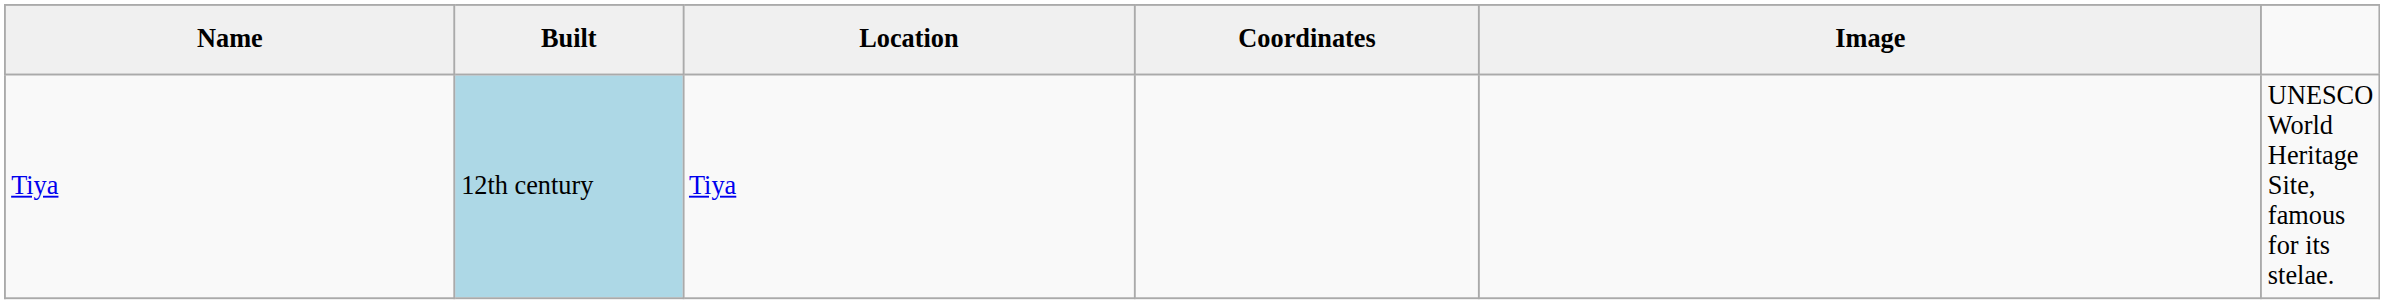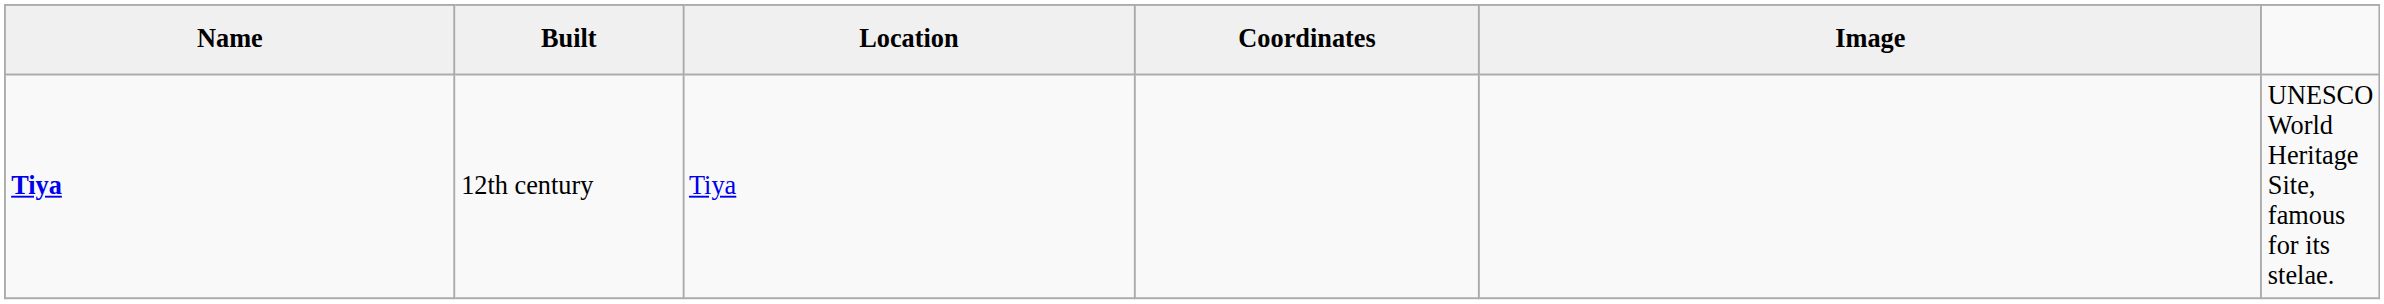(35, 185) normal -> (37, 185) bold
(527, 185) lightblue background -> (527, 185) no background
